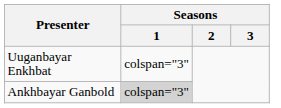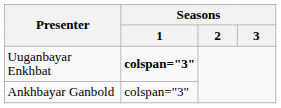(157, 63) normal -> (160, 63) bold
(157, 92) lightgrey background -> (157, 92) no background
